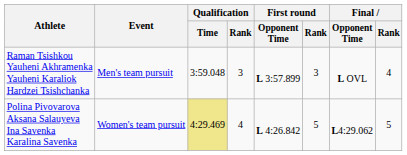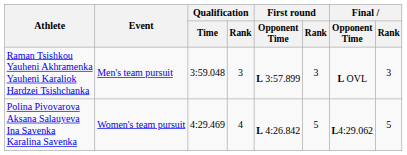(389, 73) 4 -> (389, 73) 3
(208, 125) khaki background -> (208, 125) no background
